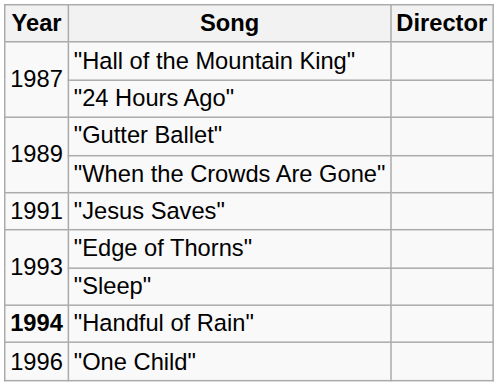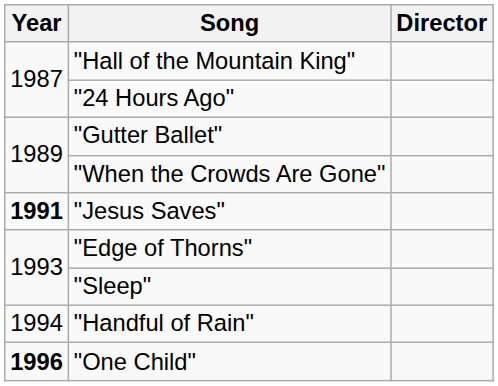(37, 211) normal -> (37, 211) bold
(37, 323) bold -> (37, 323) normal
(37, 361) normal -> (37, 361) bold
